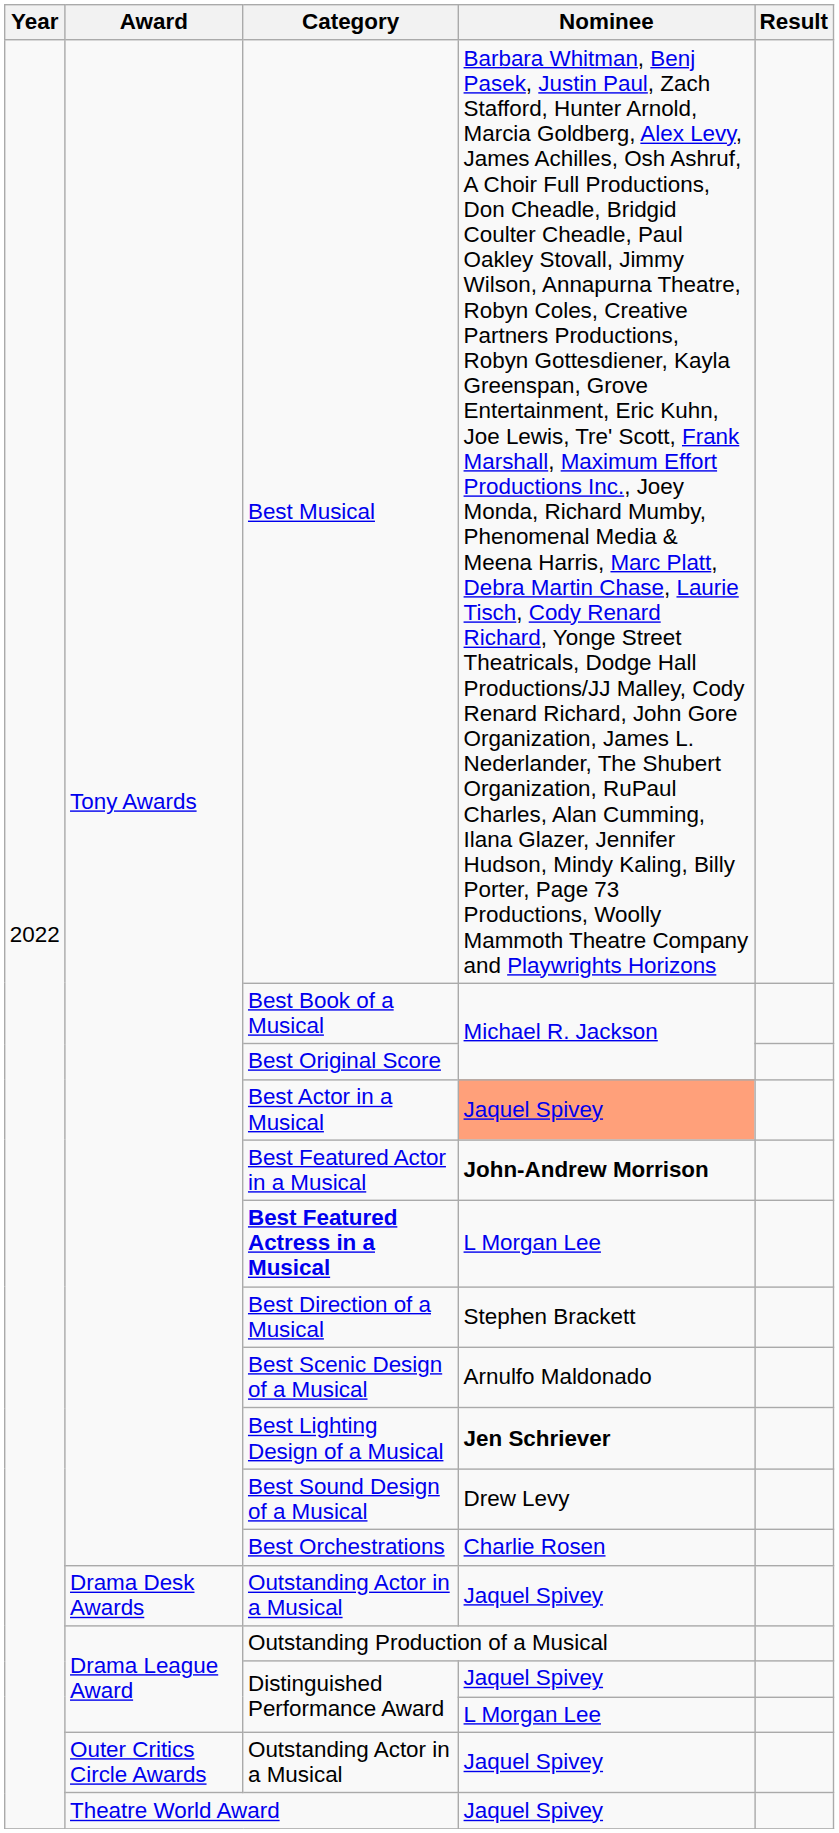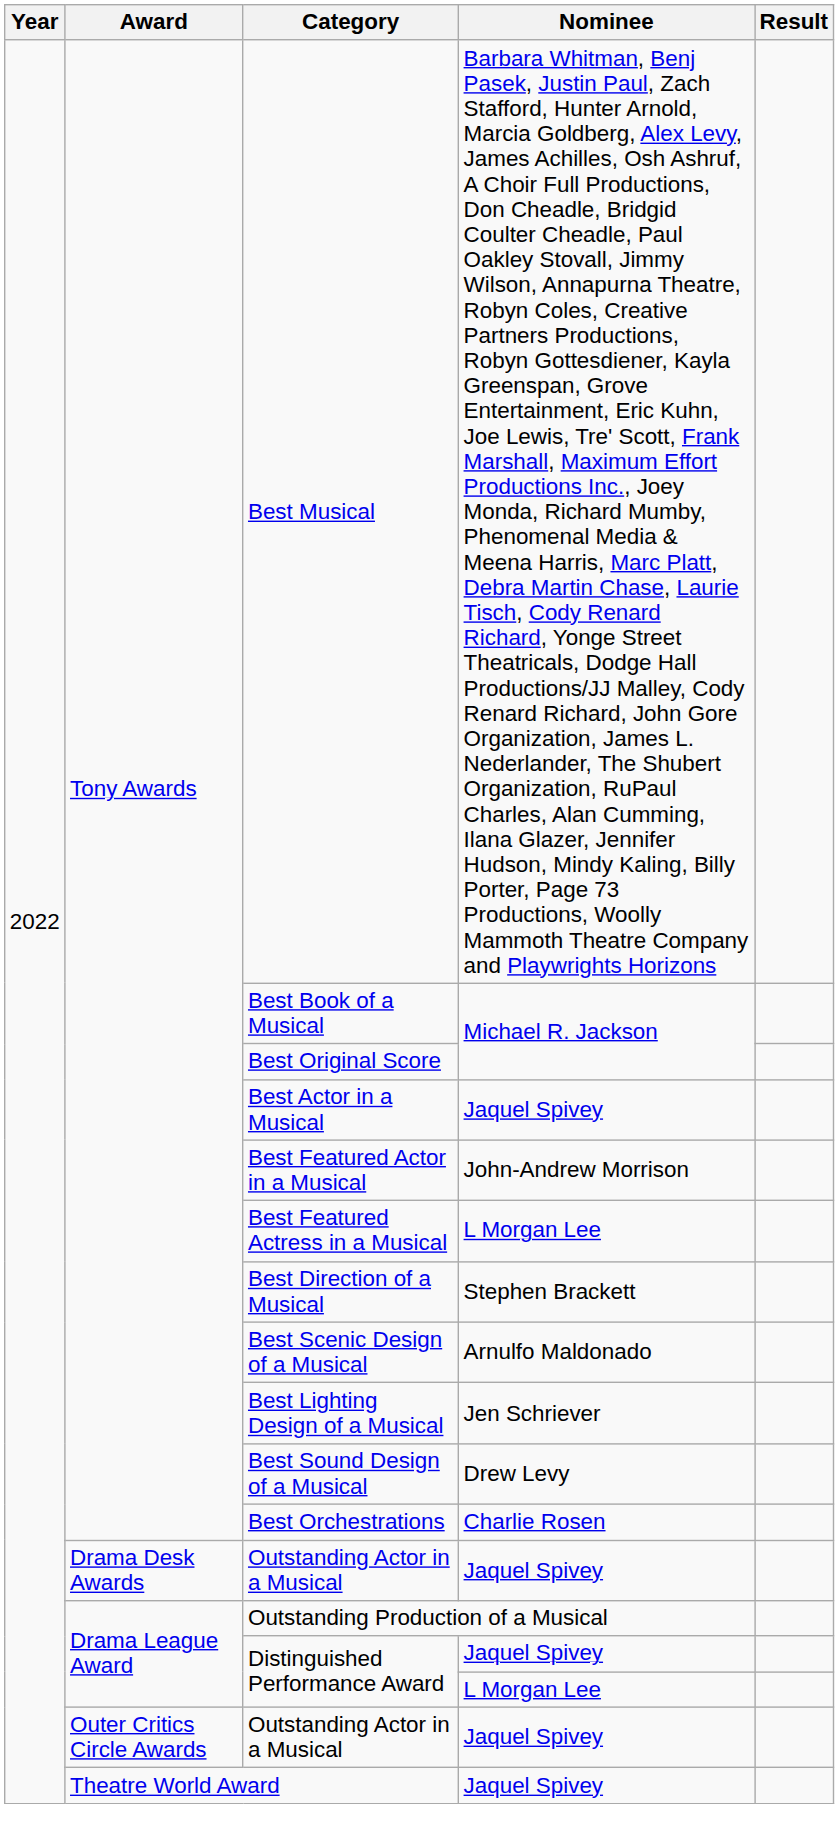(533, 1109) lightsalmon background -> (533, 1109) no background
(586, 1170) bold -> (576, 1170) normal
(323, 1243) bold -> (348, 1230) normal
(537, 1438) bold -> (532, 1412) normal
